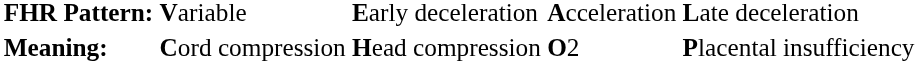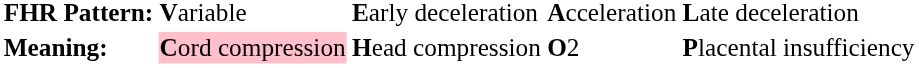(253, 47) no background -> (253, 47) pink background
